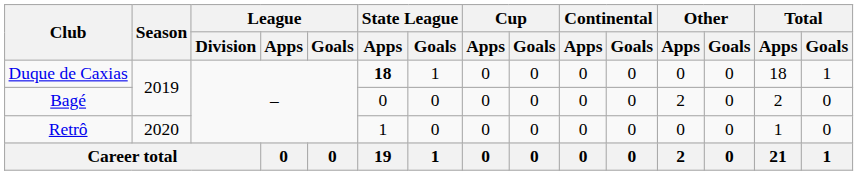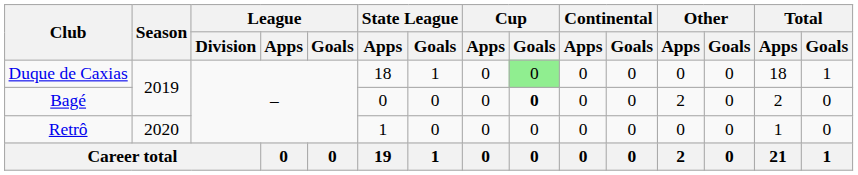(383, 73) bold -> (383, 73) normal
(534, 73) no background -> (534, 73) lightgreen background
(534, 101) normal -> (534, 101) bold
